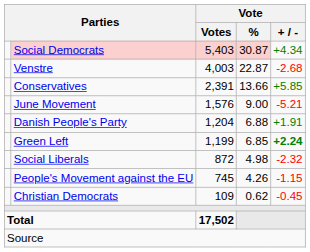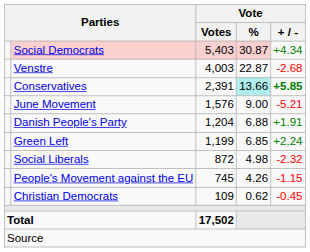(254, 86) no background -> (254, 86) paleturquoise background
(288, 86) normal -> (288, 86) bold
(288, 141) bold -> (288, 141) normal
